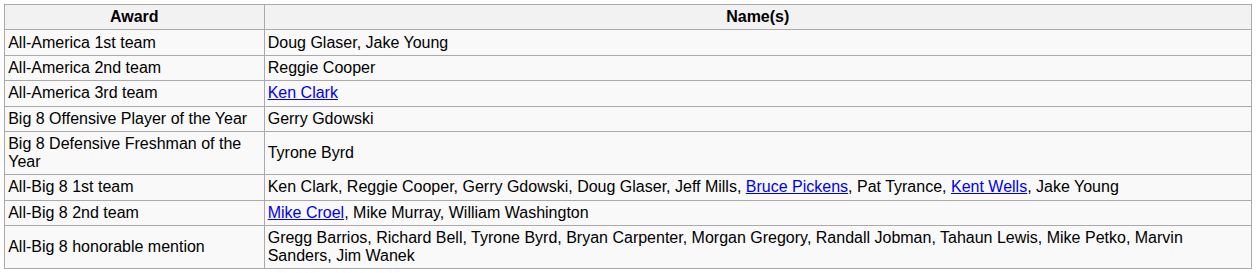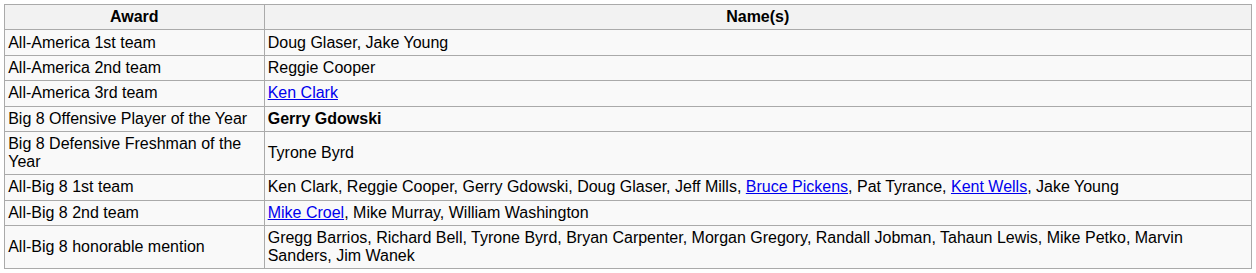(321, 118) normal -> (325, 118) bold
